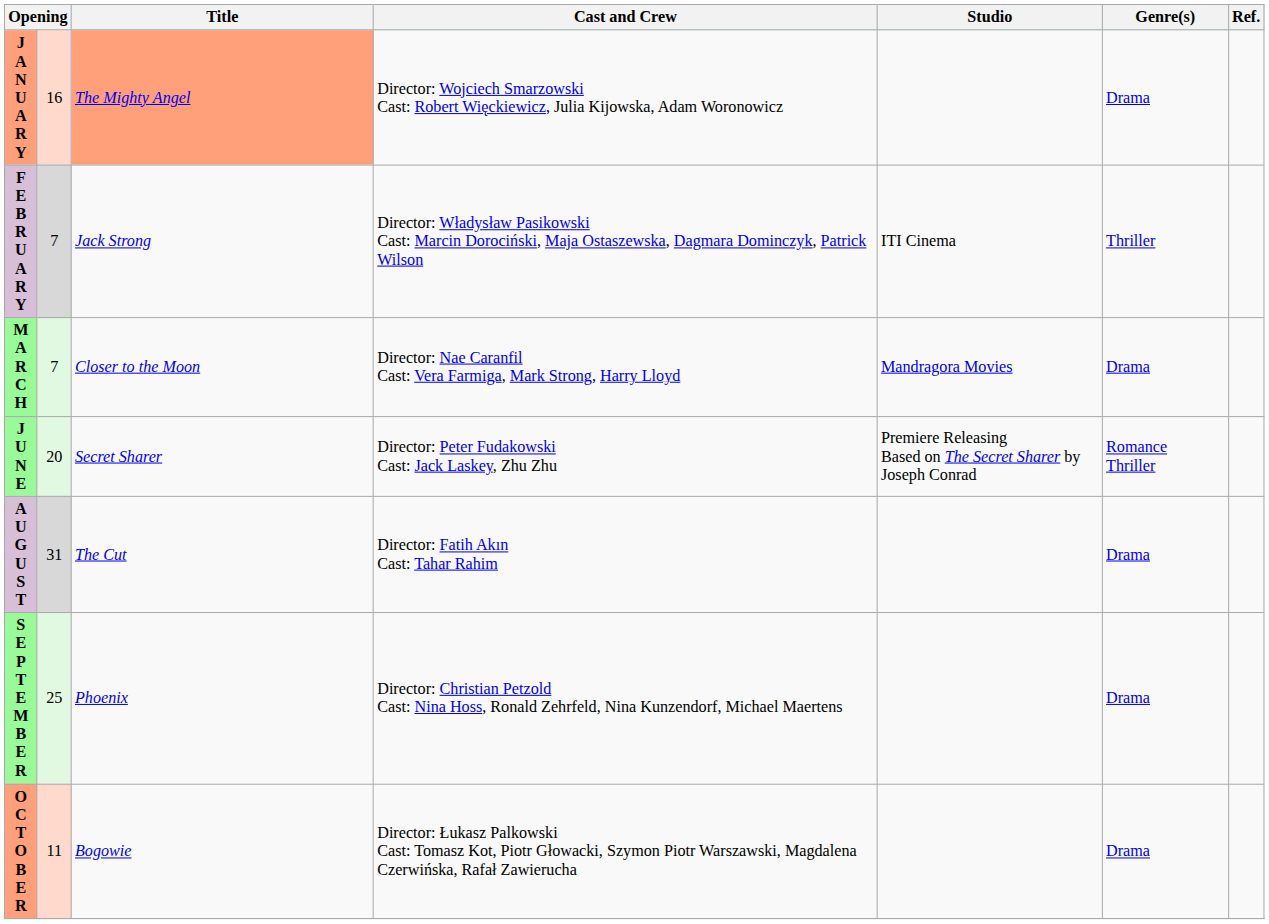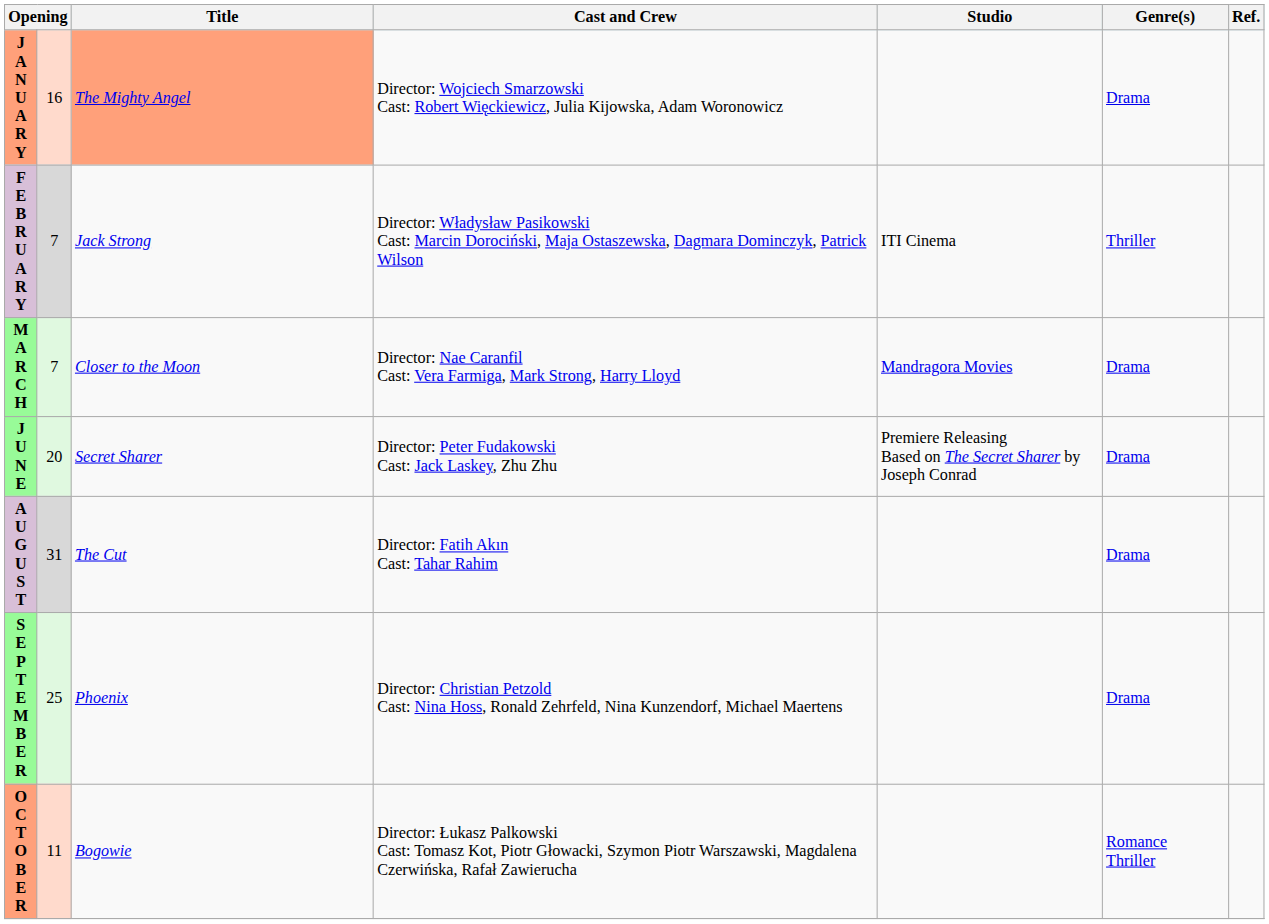(1137, 456) Romance Thriller -> (1128, 456) Drama
(1128, 851) Drama -> (1137, 851) Romance Thriller
